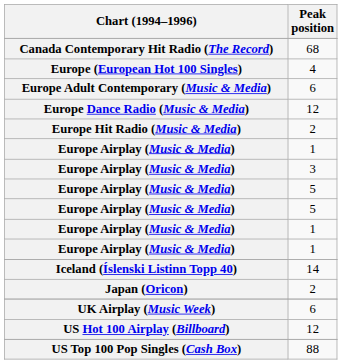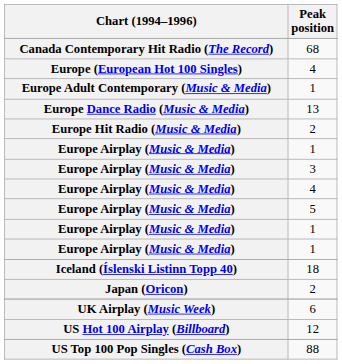(313, 88) 6 -> (313, 88) 1
(313, 108) 12 -> (313, 108) 13
(313, 189) 5 -> (313, 189) 4
(313, 269) 14 -> (313, 269) 18
